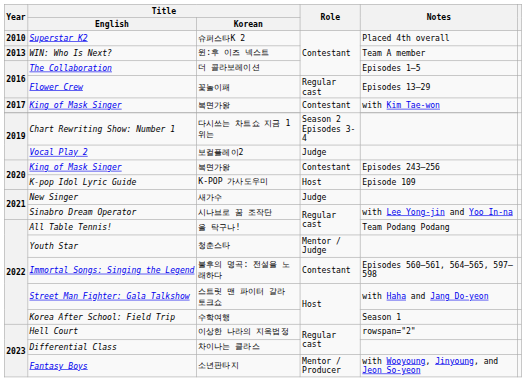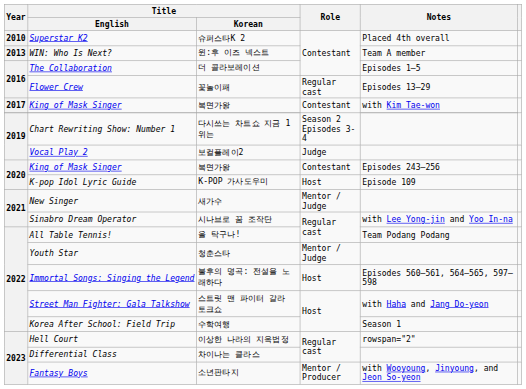(314, 197) Judge -> (321, 201) Mentor / Judge
(326, 270) Contestant -> (312, 278) Host
